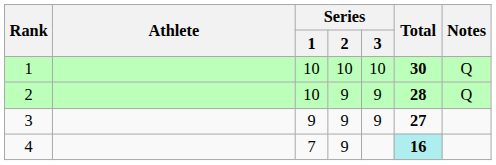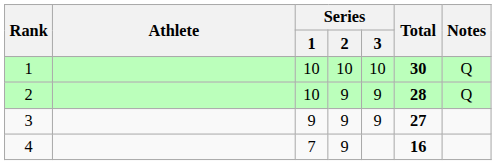(418, 146) paleturquoise background -> (418, 146) no background
